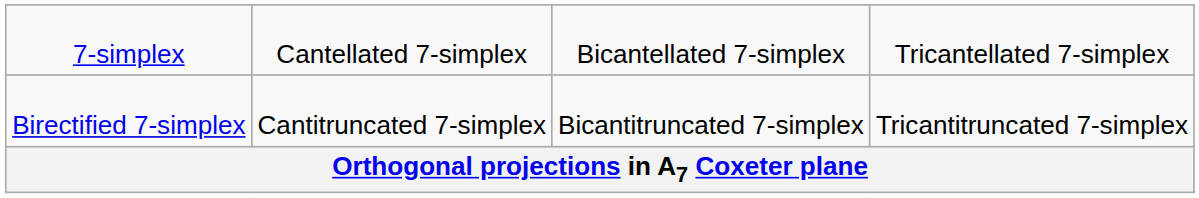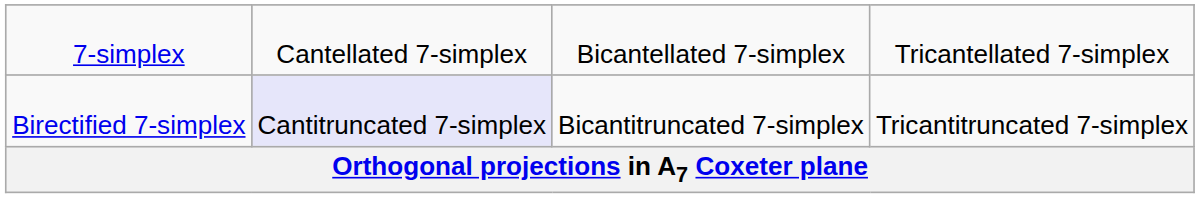(402, 125) no background -> (402, 125) lavender background
